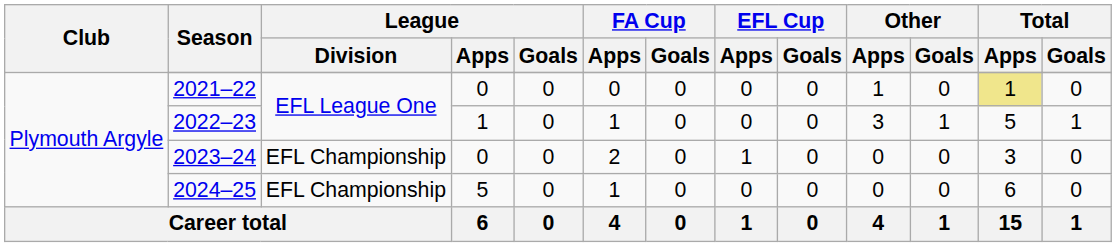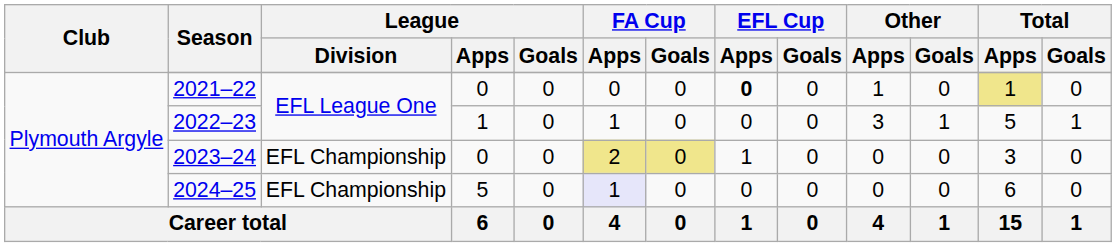(746, 88) normal -> (746, 88) bold
(614, 156) no background -> (614, 156) khaki background
(680, 156) no background -> (680, 156) khaki background
(614, 190) no background -> (614, 190) lavender background
